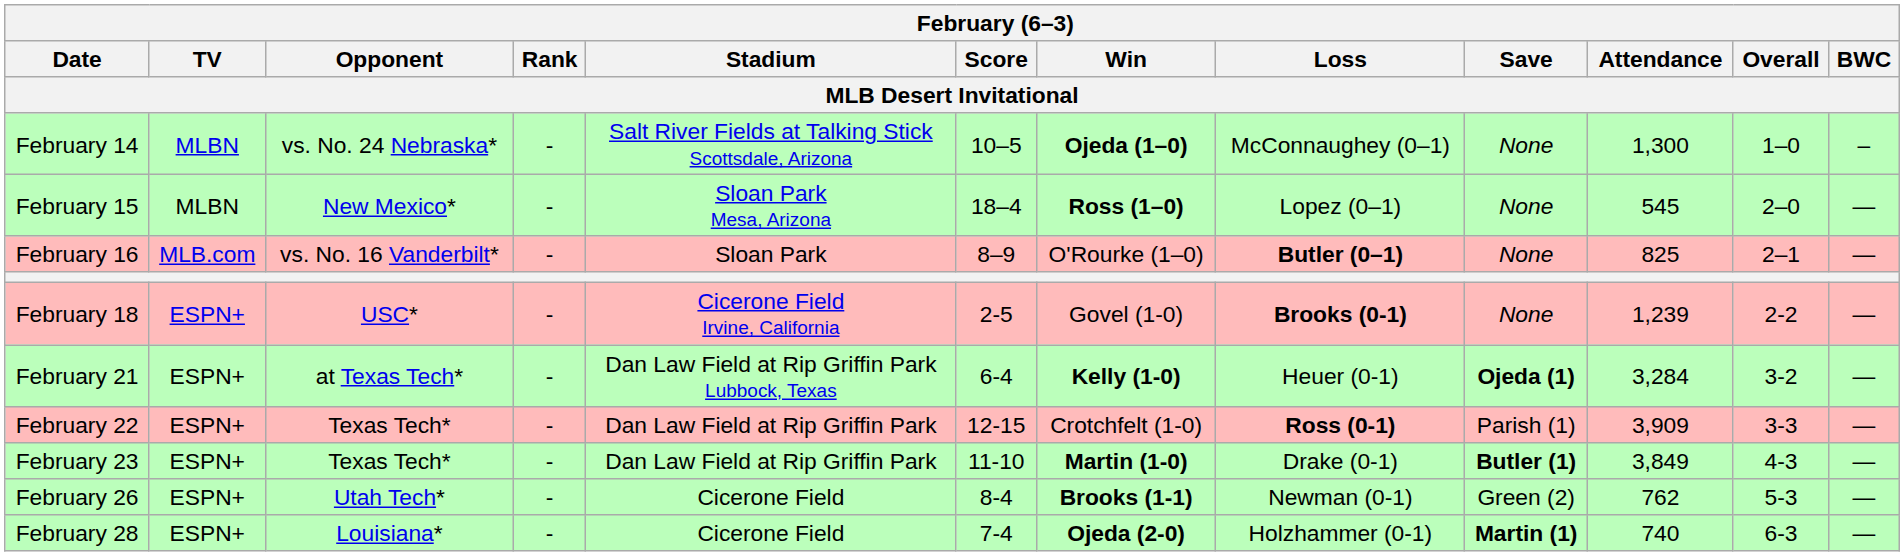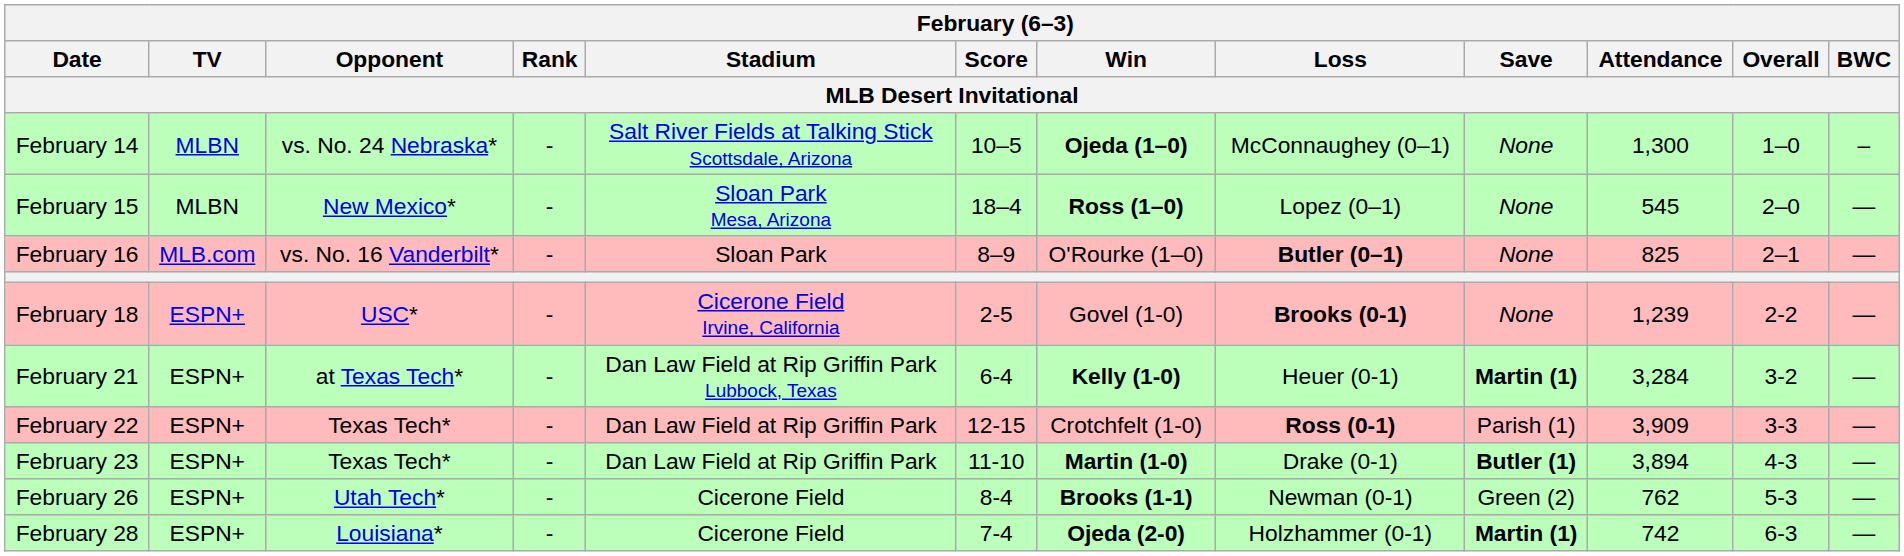(1526, 375) Ojeda (1) -> (1526, 375) Martin (1)
(1660, 460) 3,849 -> (1660, 460) 3,894
(1660, 532) 740 -> (1660, 532) 742
